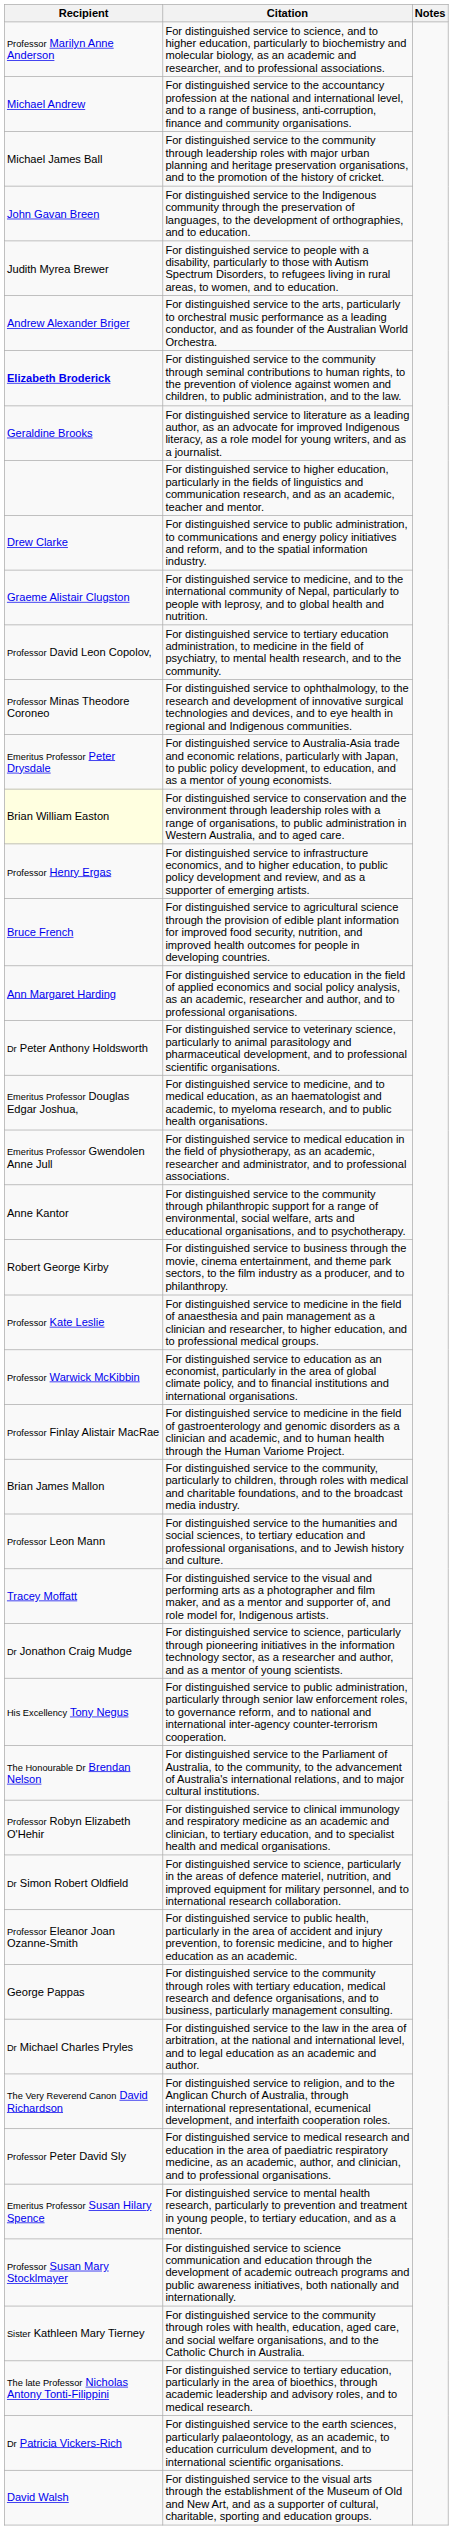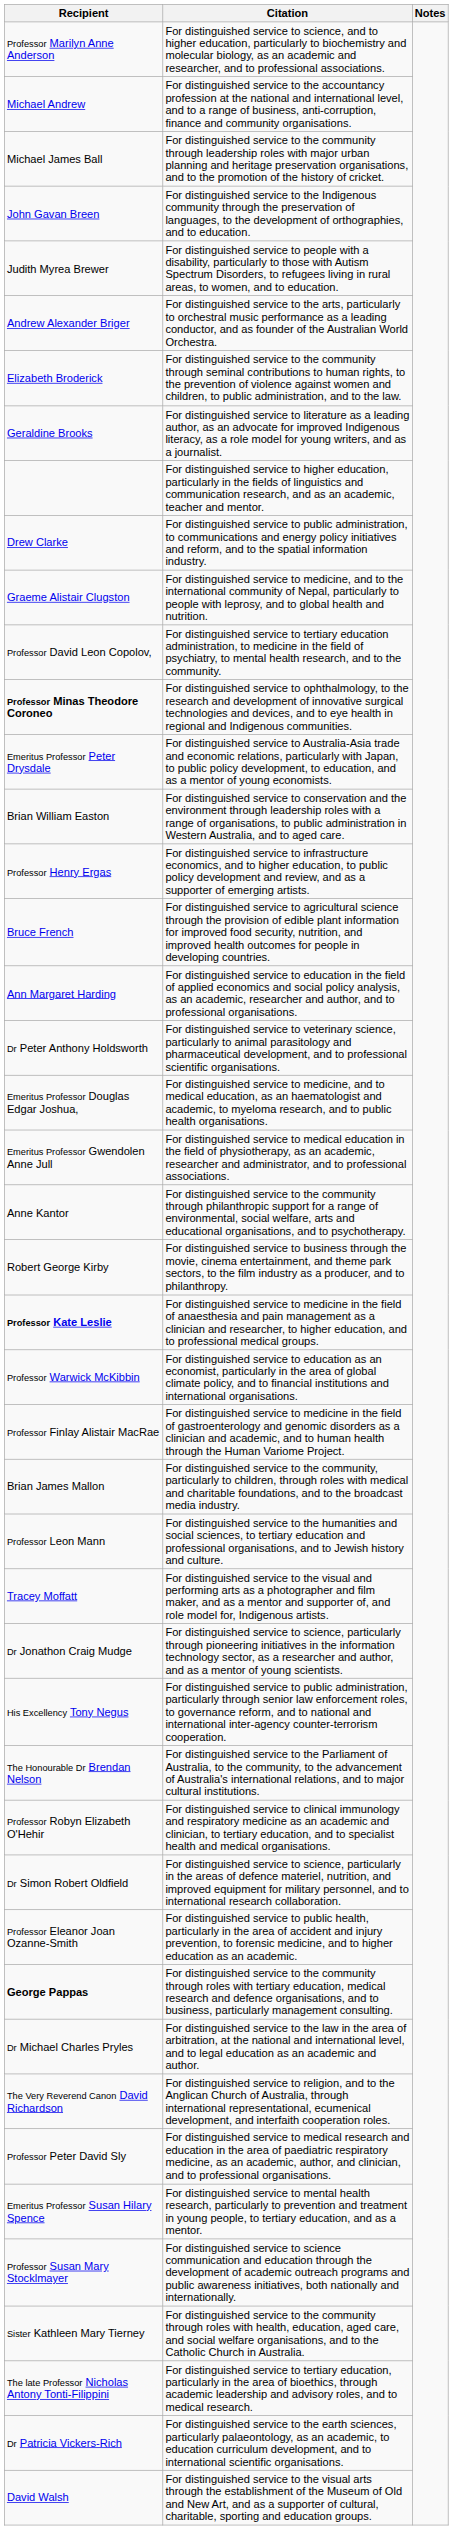(59, 378) bold -> (55, 378) normal
(68, 707) normal -> (73, 707) bold
(58, 817) lightyellow background -> (58, 817) no background
(56, 1322) normal -> (59, 1322) bold
(46, 1992) normal -> (48, 1992) bold
